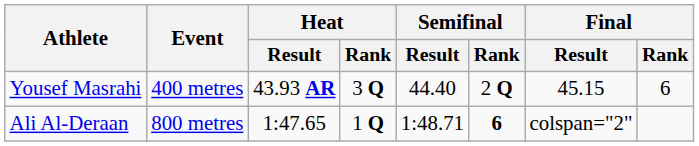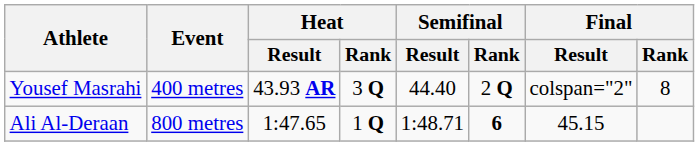(581, 89) 45.15 -> (581, 89) colspan="2"
(665, 89) 6 -> (665, 89) 8
(581, 123) colspan="2" -> (581, 123) 45.15
